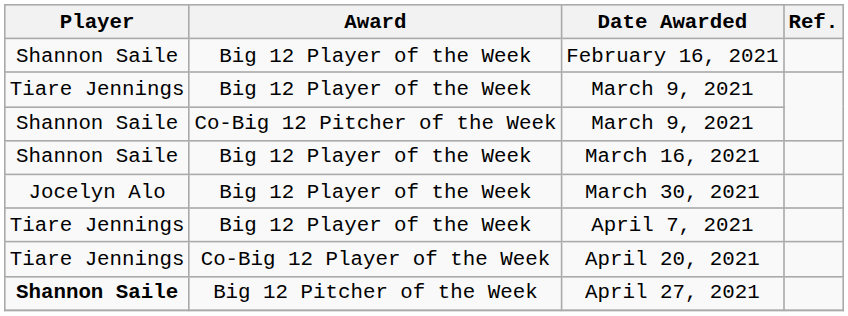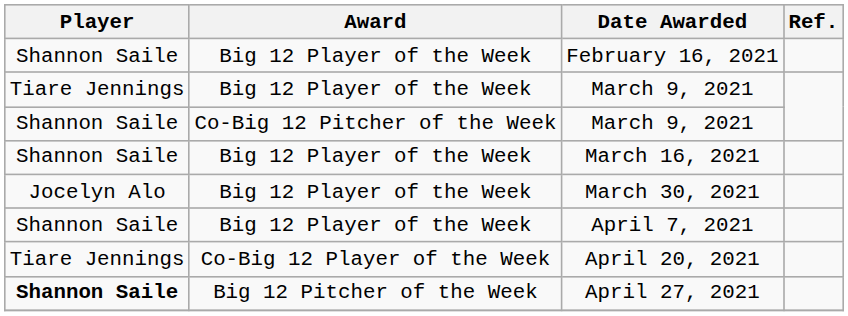(97, 225) Tiare Jennings -> (97, 225) Shannon Saile
